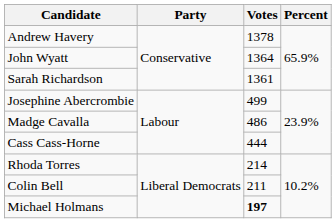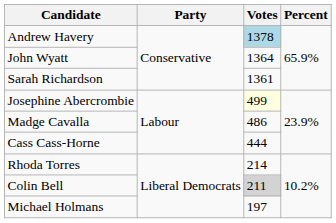(260, 36) no background -> (260, 36) lightblue background
(257, 100) no background -> (257, 100) lightyellow background
(257, 185) no background -> (257, 185) lightgrey background
(257, 206) bold -> (257, 206) normal
